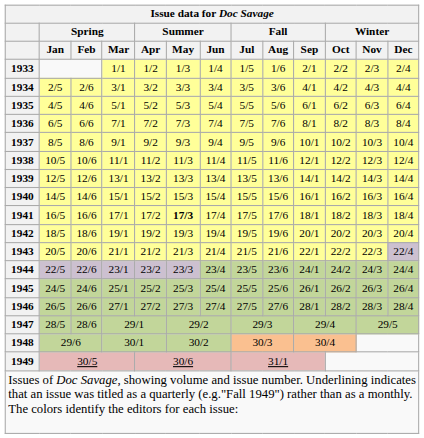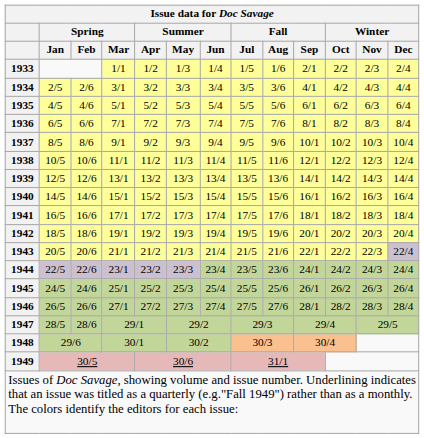(183, 215) bold -> (183, 215) normal
